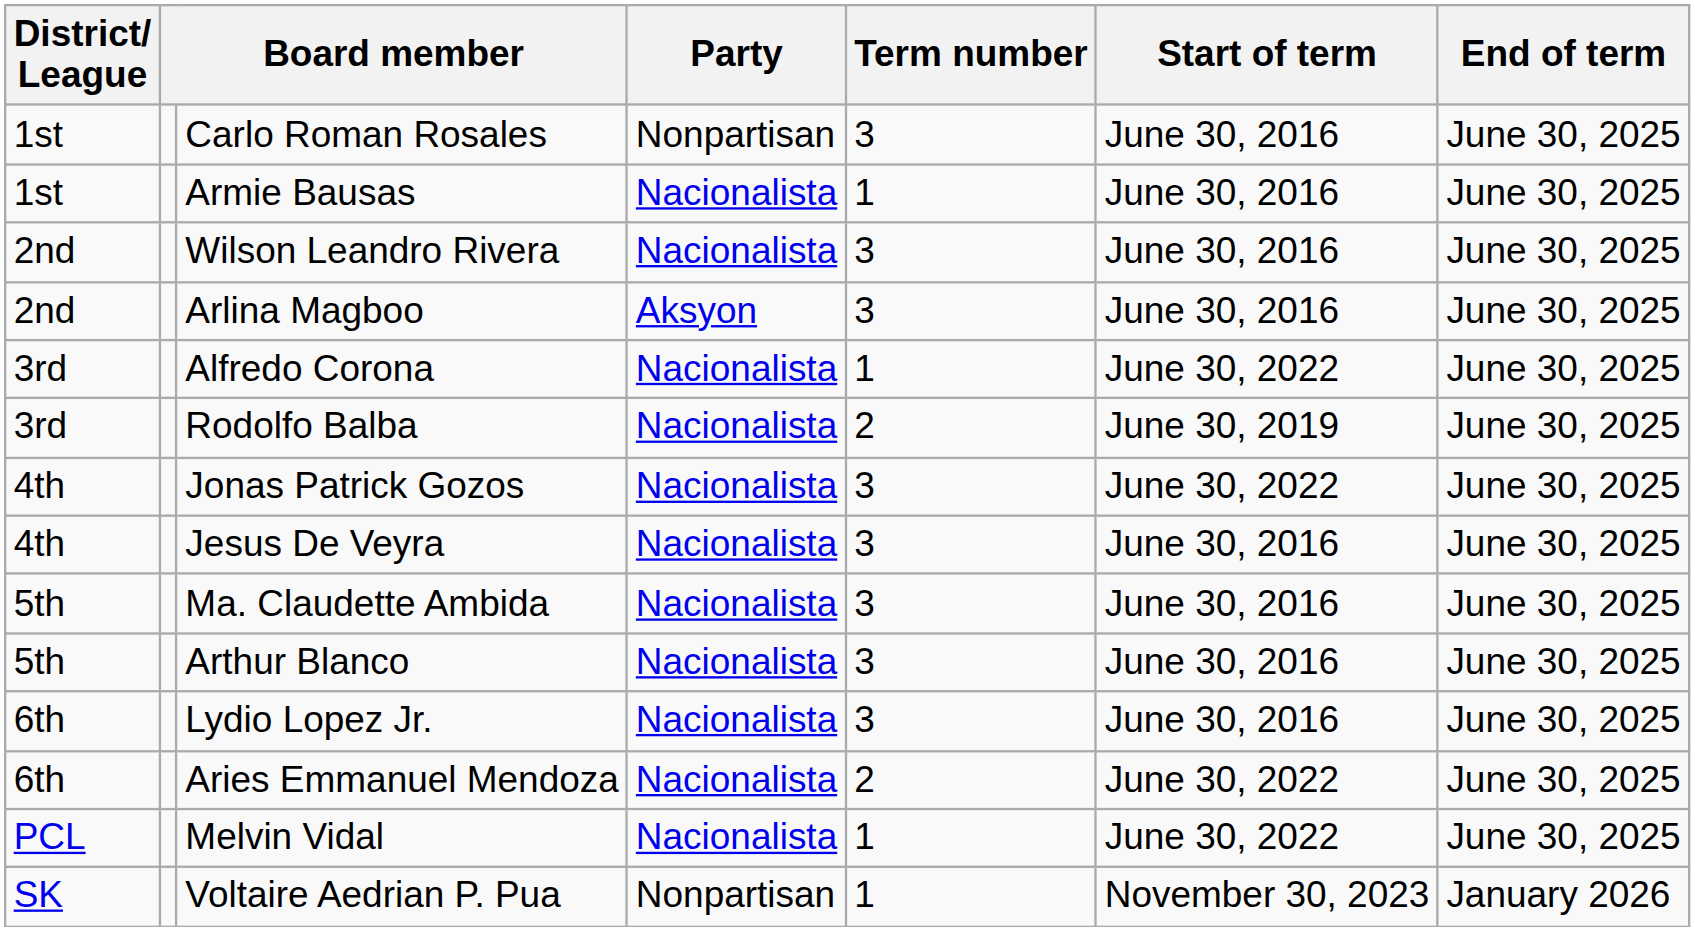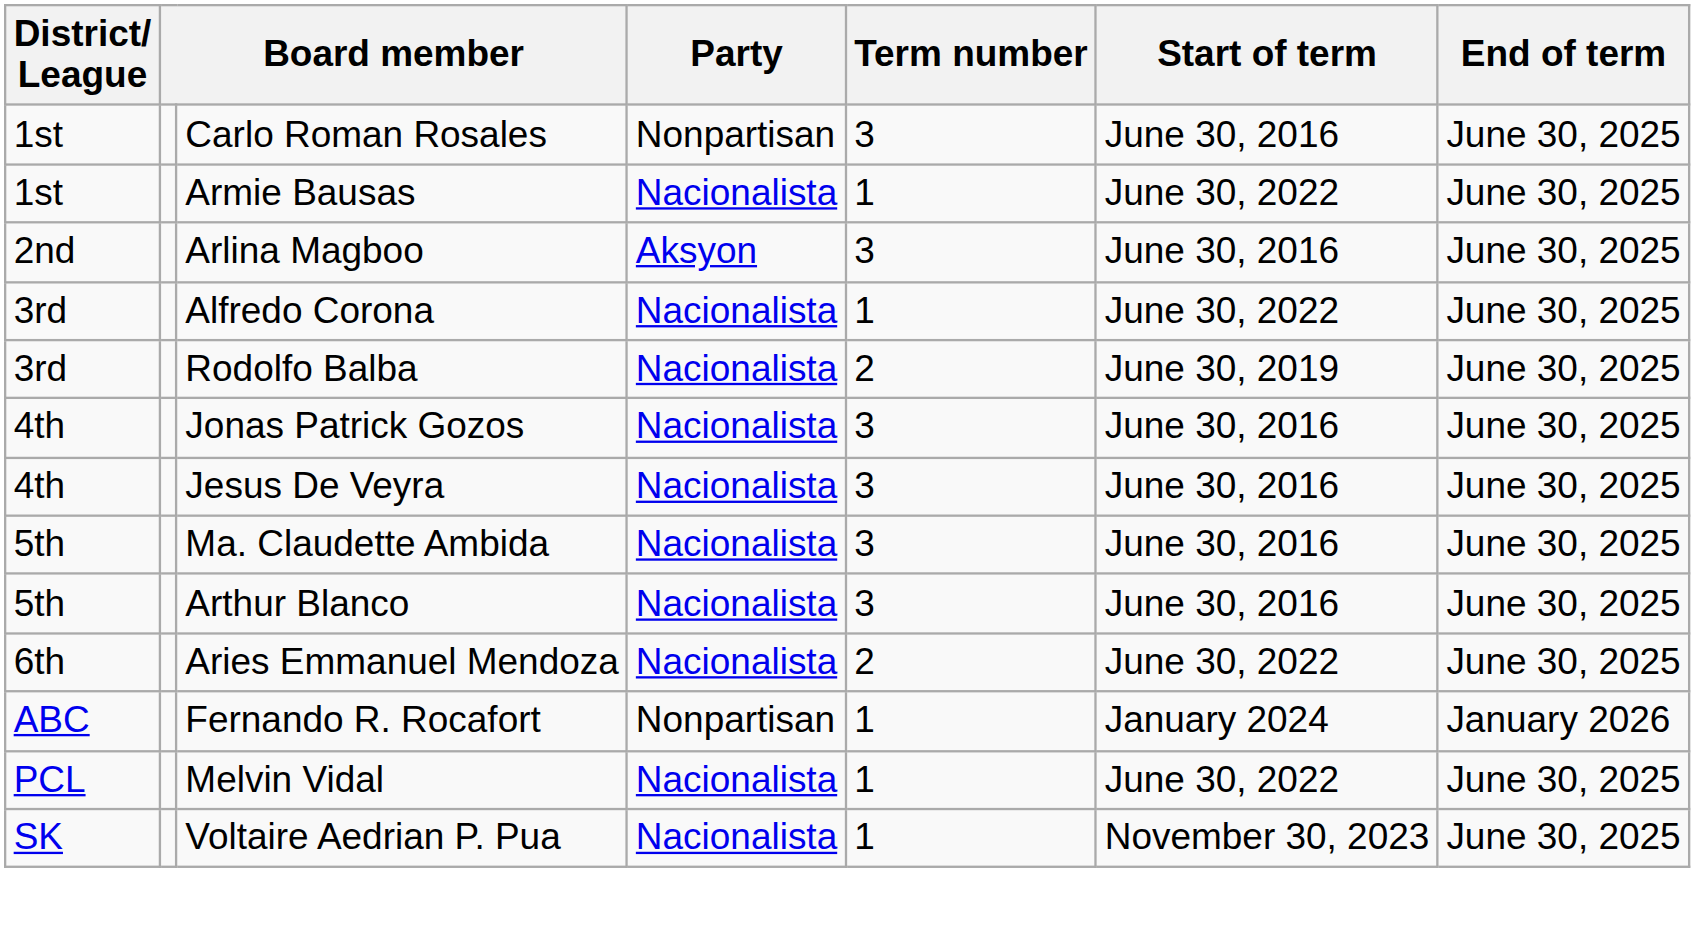(1222, 192) June 30, 2016 -> (1222, 192) June 30, 2022
- row: (372, 251)
(1222, 485) June 30, 2022 -> (1222, 427) June 30, 2016
- row: (309, 720)
+ row: (363, 720)
(736, 896) Nonpartisan -> (737, 837) Nacionalista
(1558, 896) January 2026 -> (1564, 837) June 30, 2025
